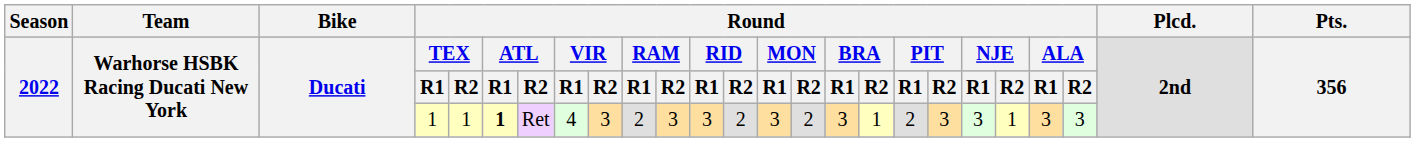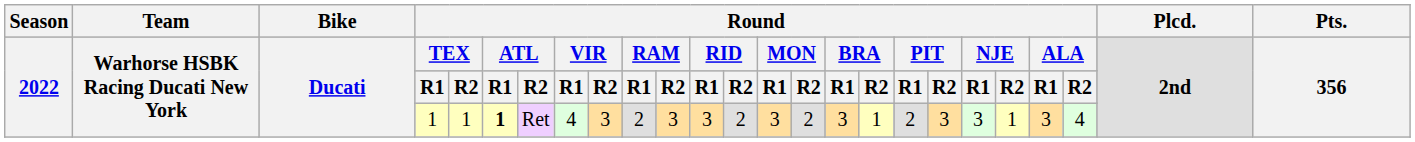(1080, 119) 3 -> (1080, 119) 4
